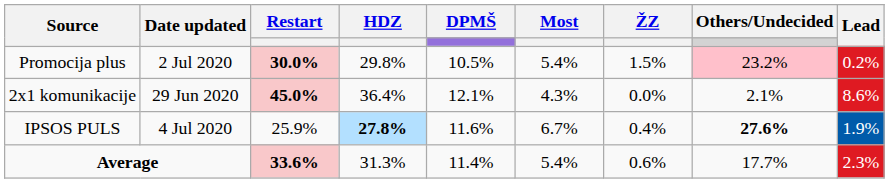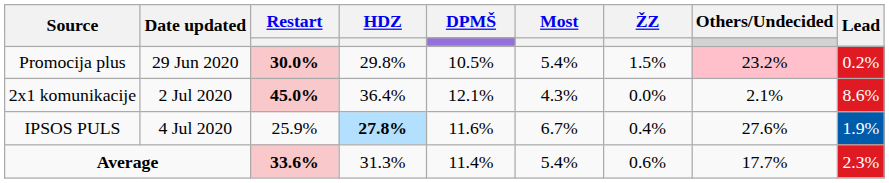(195, 63) 2 Jul 2020 -> (195, 63) 29 Jun 2020
(195, 96) 29 Jun 2020 -> (195, 96) 2 Jul 2020
(765, 128) bold -> (765, 128) normal
